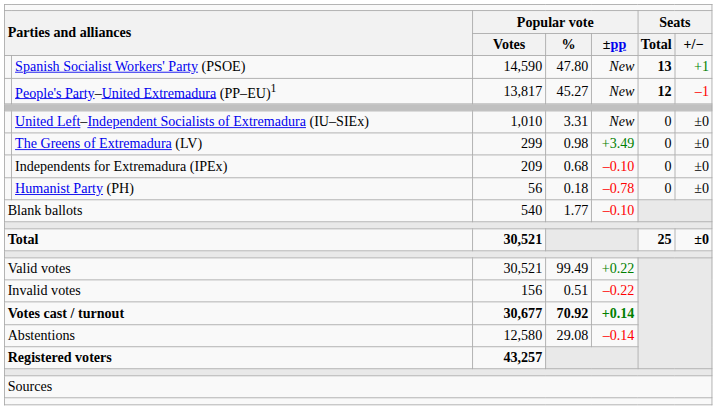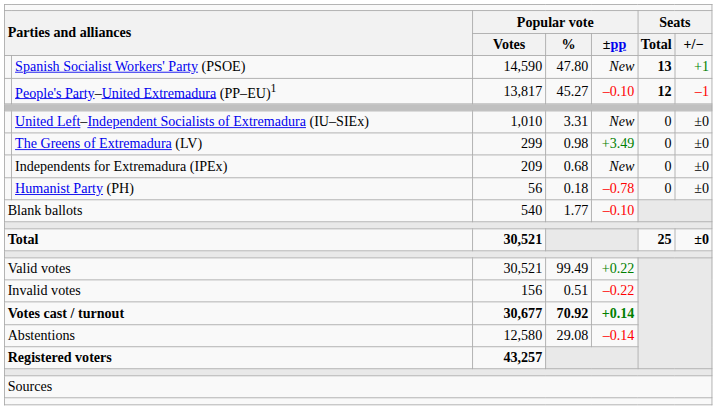(622, 91) New -> (619, 91) –0.10
(619, 166) –0.10 -> (622, 166) New
